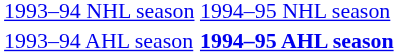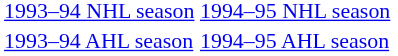(297, 41) bold -> (295, 41) normal
